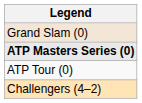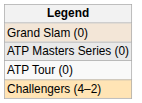(71, 51) bold -> (68, 51) normal
